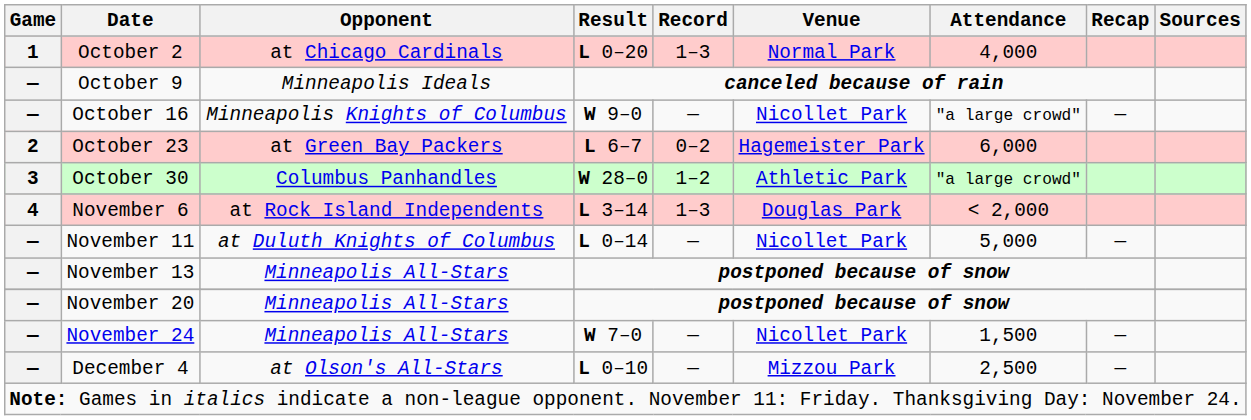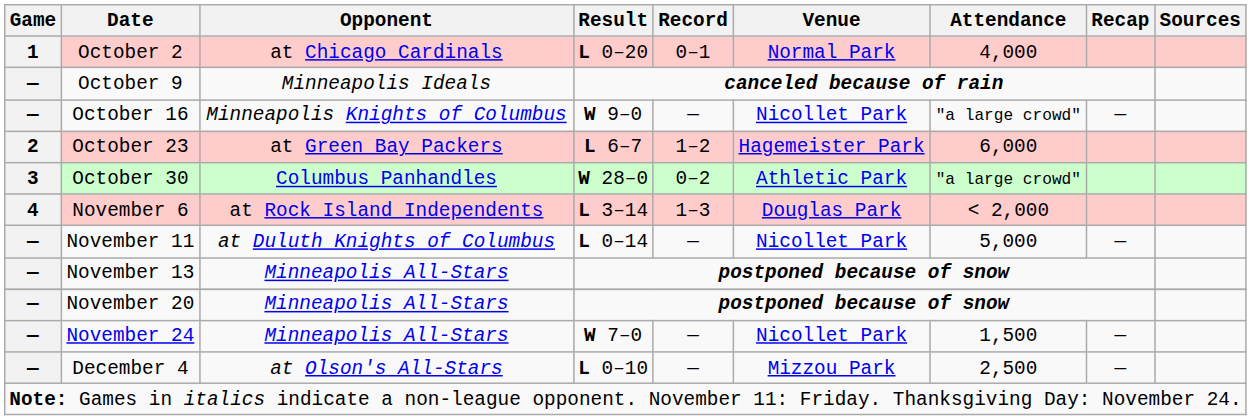(693, 52) 1–3 -> (693, 52) 0–1
(693, 147) 0–2 -> (693, 147) 1–2
(693, 178) 1–2 -> (693, 178) 0–2
